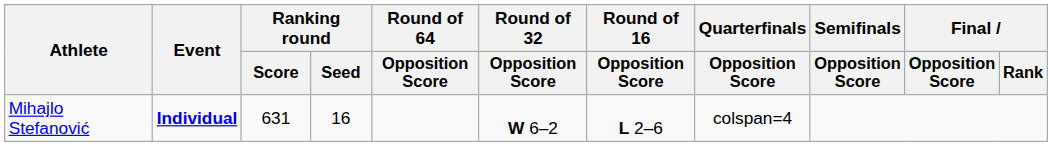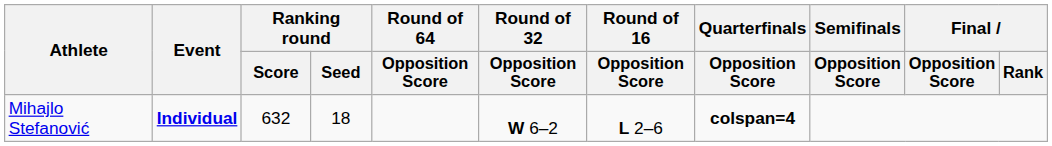(276, 119) 631 -> (276, 119) 632
(341, 119) 16 -> (341, 119) 18
(753, 119) normal -> (753, 119) bold
